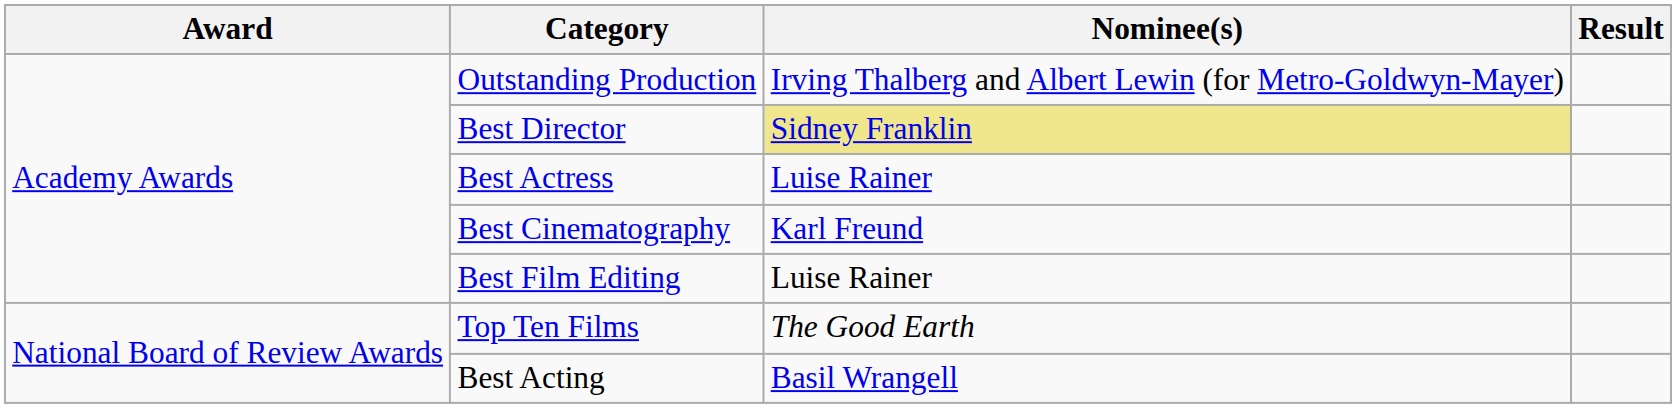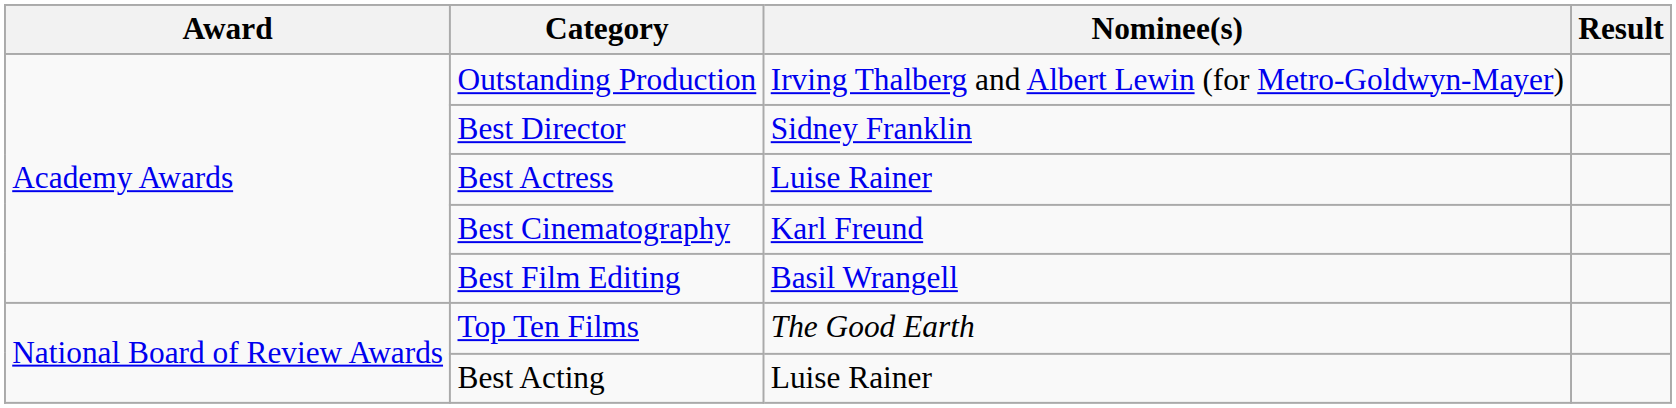(871, 128) khaki background -> (871, 128) no background
(851, 278) Luise Rainer -> (864, 278) Basil Wrangell
(864, 377) Basil Wrangell -> (851, 377) Luise Rainer
